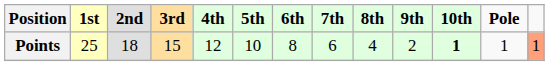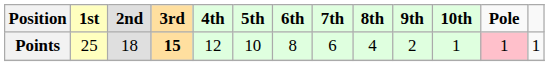(172, 45) normal -> (172, 45) bold
(456, 45) bold -> (456, 45) normal
(504, 45) no background -> (504, 45) pink background
(536, 45) lightsalmon background -> (536, 45) no background
